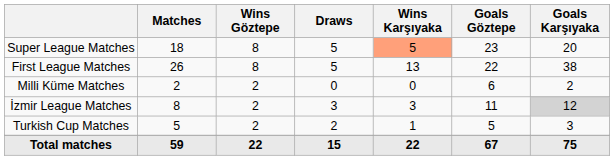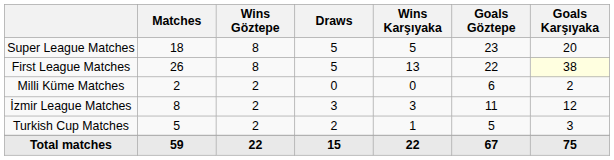(413, 47) lightsalmon background -> (413, 47) no background
(570, 67) no background -> (570, 67) lightyellow background
(570, 106) lightgrey background -> (570, 106) no background
